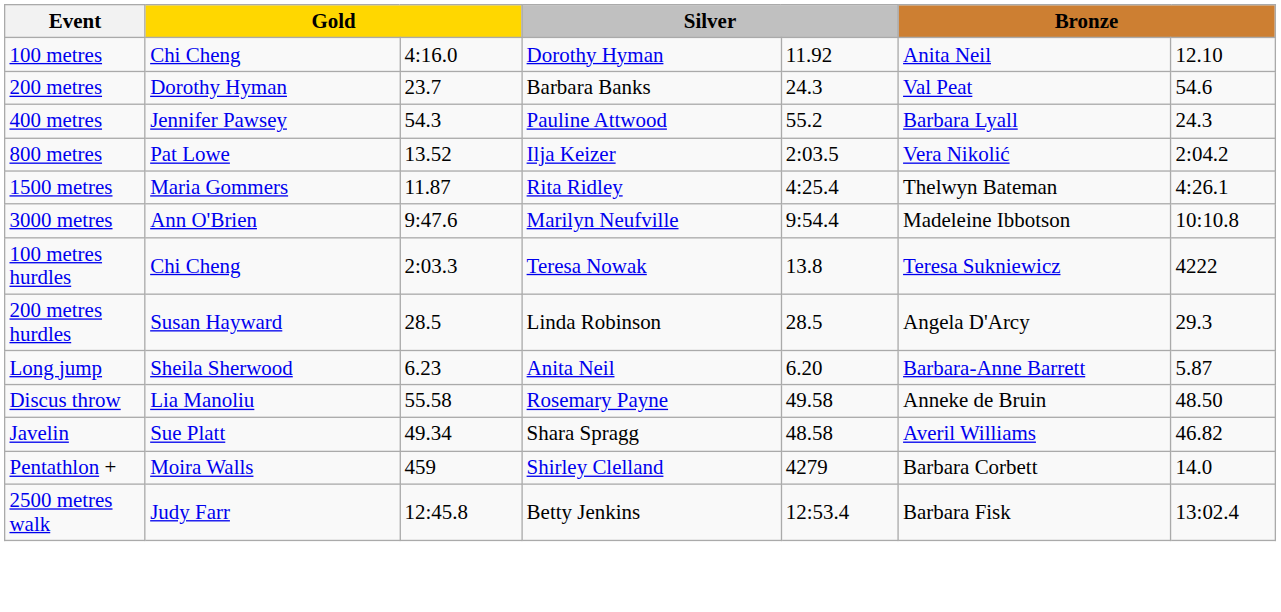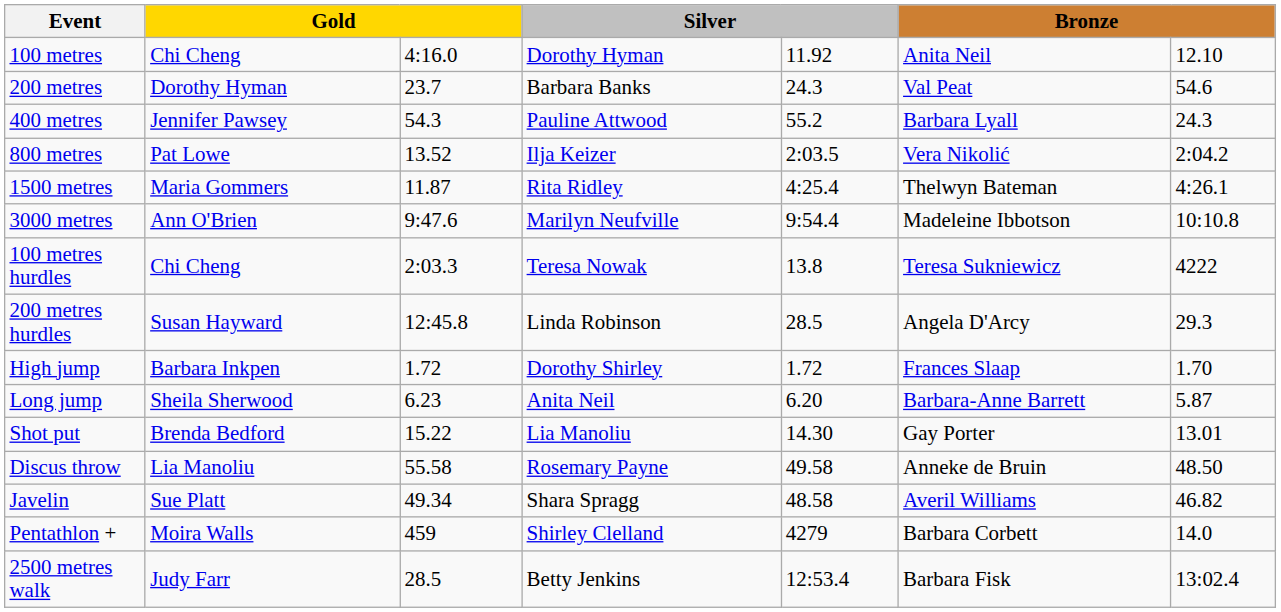(423, 322) 28.5 -> (436, 322) 12:45.8
+ row: (55, 367)
+ row: (45, 433)
(436, 512) 12:45.8 -> (423, 578) 28.5
